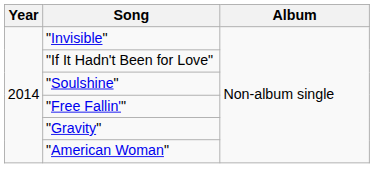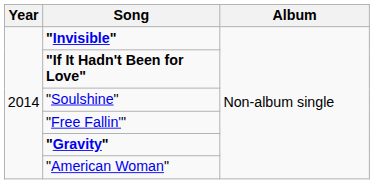(77, 38) normal -> (81, 38) bold
(130, 60) normal -> (115, 68) bold
(74, 128) normal -> (77, 144) bold
